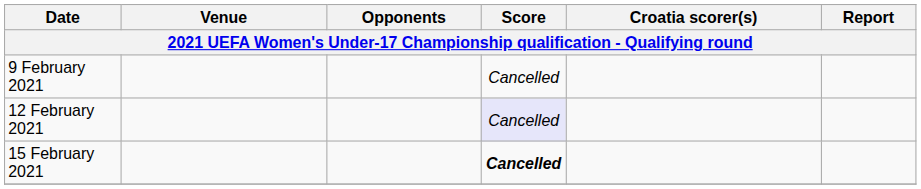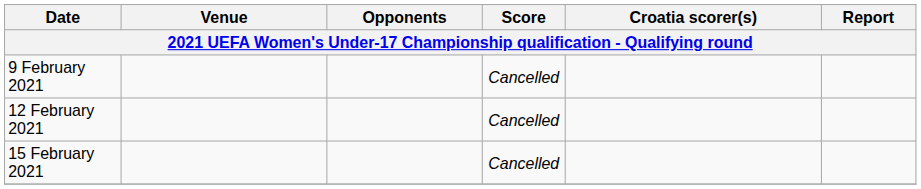(524, 120) lavender background -> (524, 120) no background
(524, 163) bold -> (524, 163) normal
